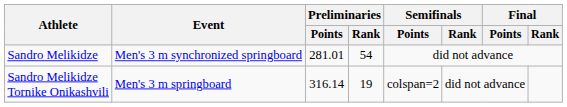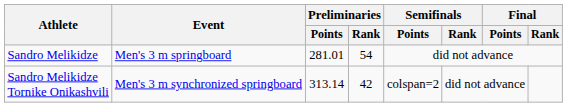(208, 56) Men's 3 m synchronized springboard -> (173, 56) Men's 3 m springboard
(173, 84) Men's 3 m springboard -> (208, 84) Men's 3 m synchronized springboard
(327, 84) 316.14 -> (327, 84) 313.14
(366, 84) 19 -> (366, 84) 42
